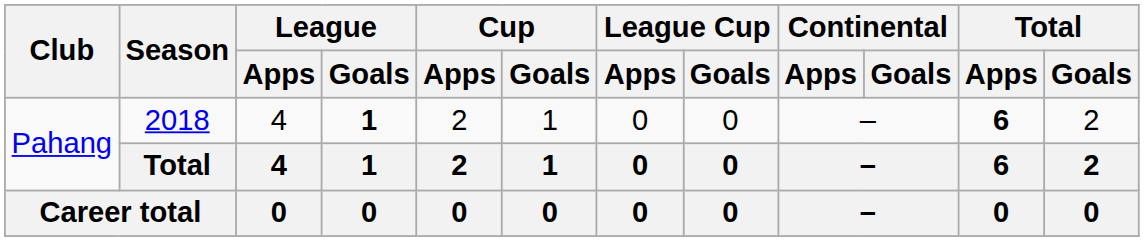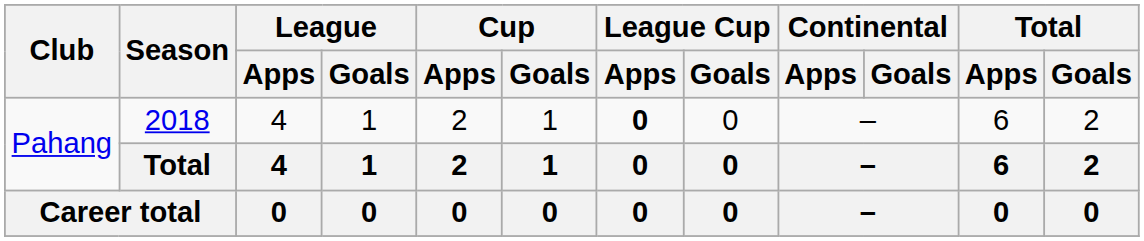(369, 119) bold -> (369, 119) normal
(640, 119) normal -> (640, 119) bold
(1001, 119) bold -> (1001, 119) normal
